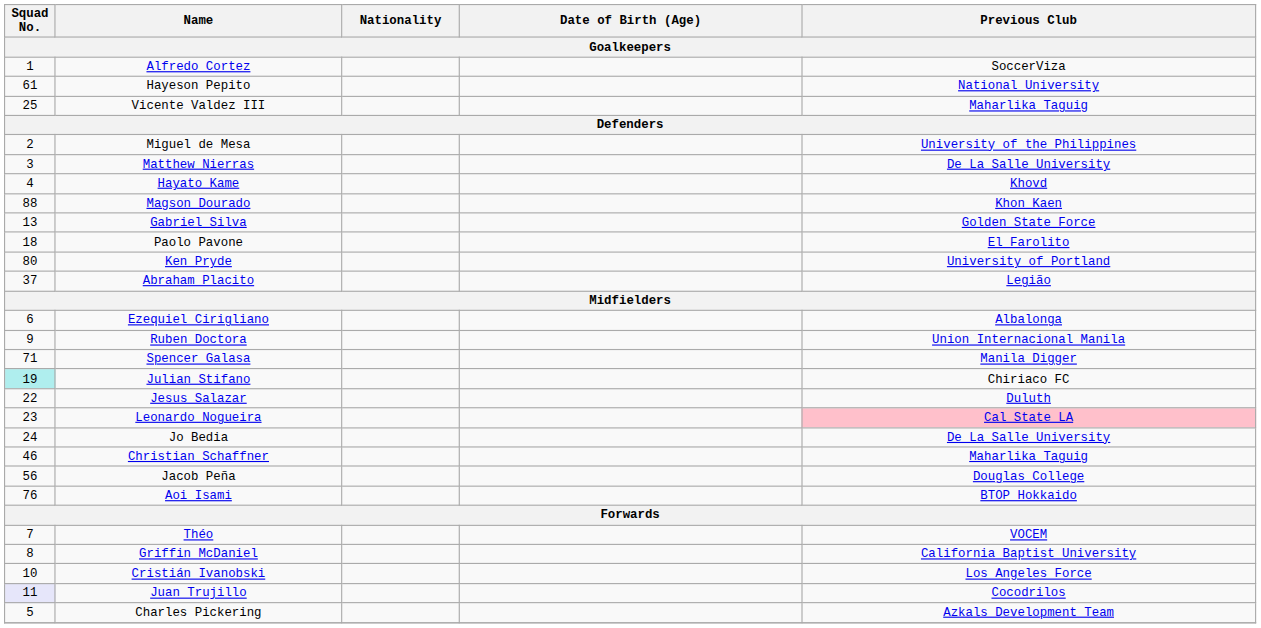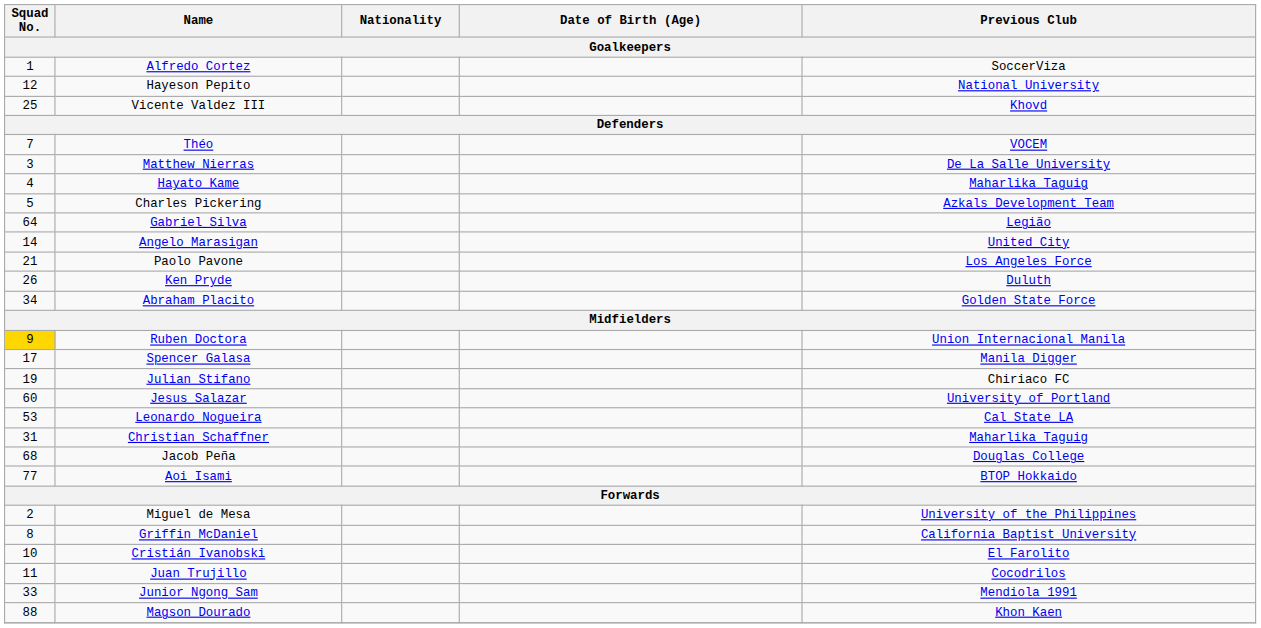(30, 86) 61 -> (30, 86) 12
(1029, 106) Maharlika Taguig -> (1029, 106) Khovd
rows swapped: (198, 145) <-> (198, 535)
(1029, 184) Khovd -> (1029, 184) Maharlika Taguig
rows swapped: (198, 613) <-> (198, 203)
(30, 223) 13 -> (30, 223) 64
(1029, 223) Golden State Force -> (1029, 223) Legião
+ row: (198, 242)
(30, 242) 18 -> (30, 262) 21
(1029, 242) El Farolito -> (1029, 262) Los Angeles Force
(30, 262) 80 -> (30, 281) 26
(1029, 262) University of Portland -> (1029, 281) Duluth
(30, 281) 37 -> (30, 301) 34
(1029, 281) Legião -> (1029, 301) Golden State Force
- row: (198, 320)
(30, 340) no background -> (30, 340) gold background
(30, 359) 71 -> (30, 359) 17
(30, 379) paleturquoise background -> (30, 379) no background
(30, 398) 22 -> (30, 398) 60
(1029, 398) Duluth -> (1029, 398) University of Portland
(30, 418) 23 -> (30, 418) 53
(1029, 418) pink background -> (1029, 418) no background
- row: (198, 437)
(30, 457) 46 -> (30, 437) 31
(30, 476) 56 -> (30, 457) 68
(30, 496) 76 -> (30, 476) 77
(1029, 574) Los Angeles Force -> (1029, 554) El Farolito
(30, 593) lavender background -> (30, 574) no background
+ row: (198, 593)
